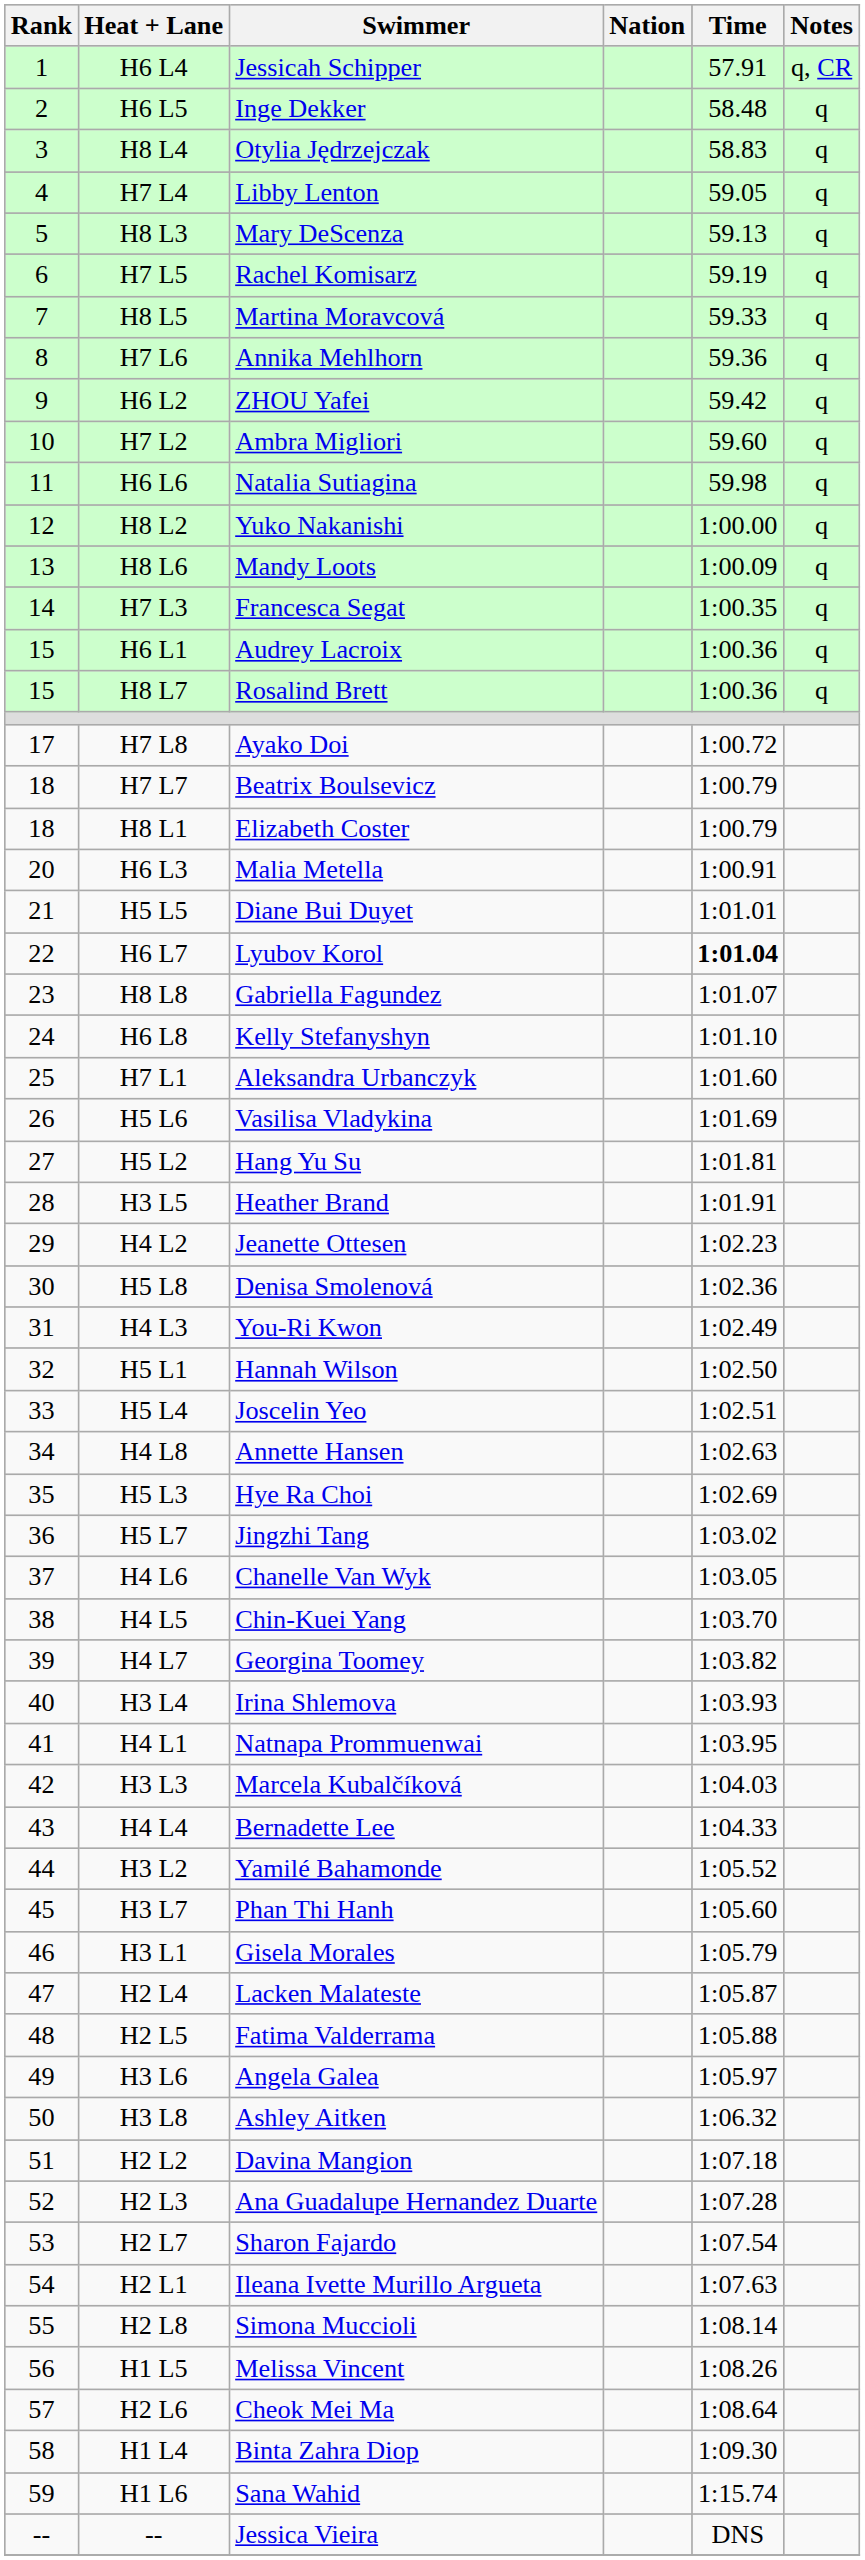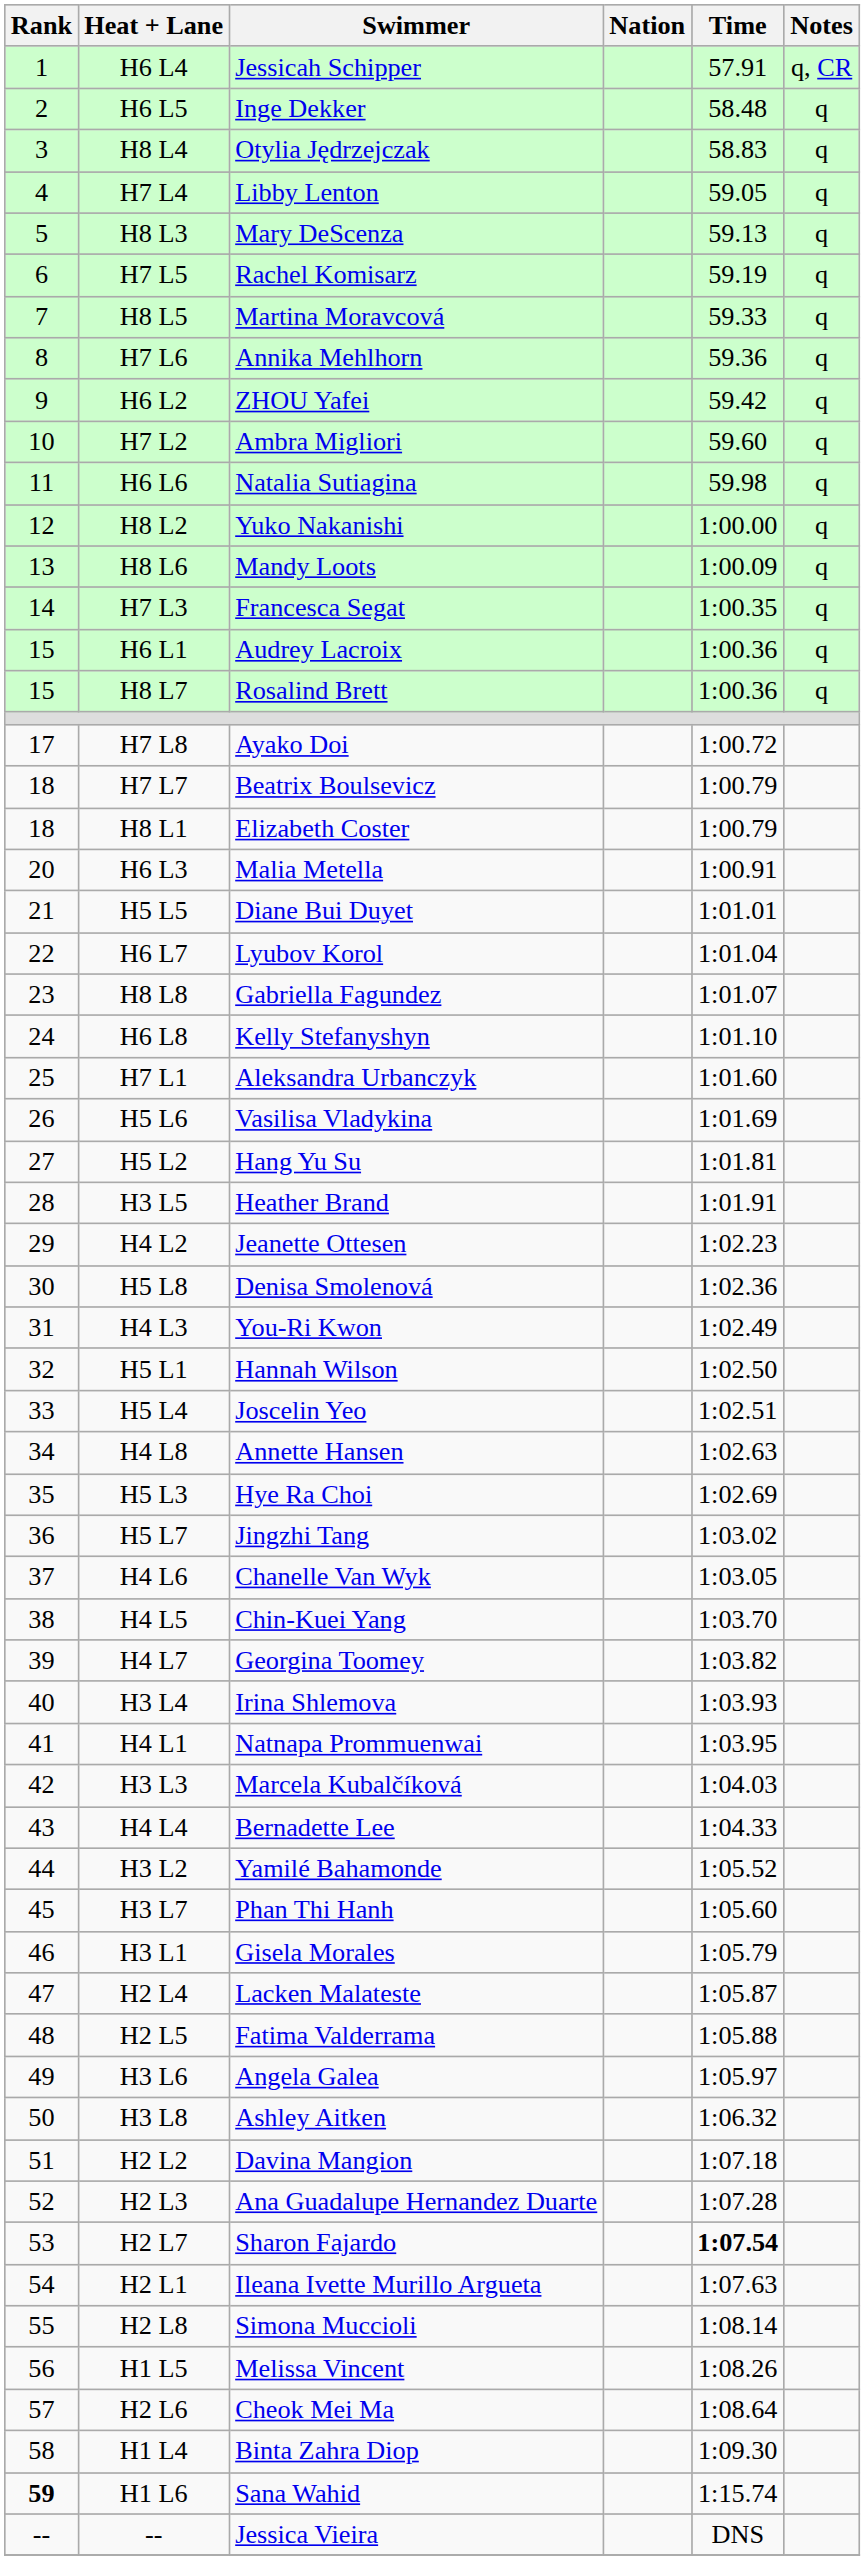(738, 952) bold -> (738, 952) normal
(738, 2242) normal -> (738, 2242) bold
(41, 2492) normal -> (41, 2492) bold
